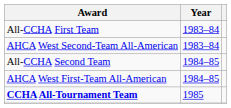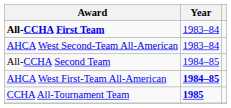(53, 29) normal -> (56, 29) bold
(201, 78) normal -> (201, 78) bold
(72, 95) bold -> (68, 95) normal
(193, 95) normal -> (193, 95) bold
